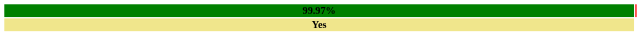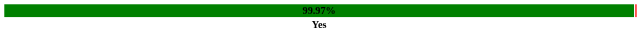(319, 24) khaki background -> (319, 24) no background
